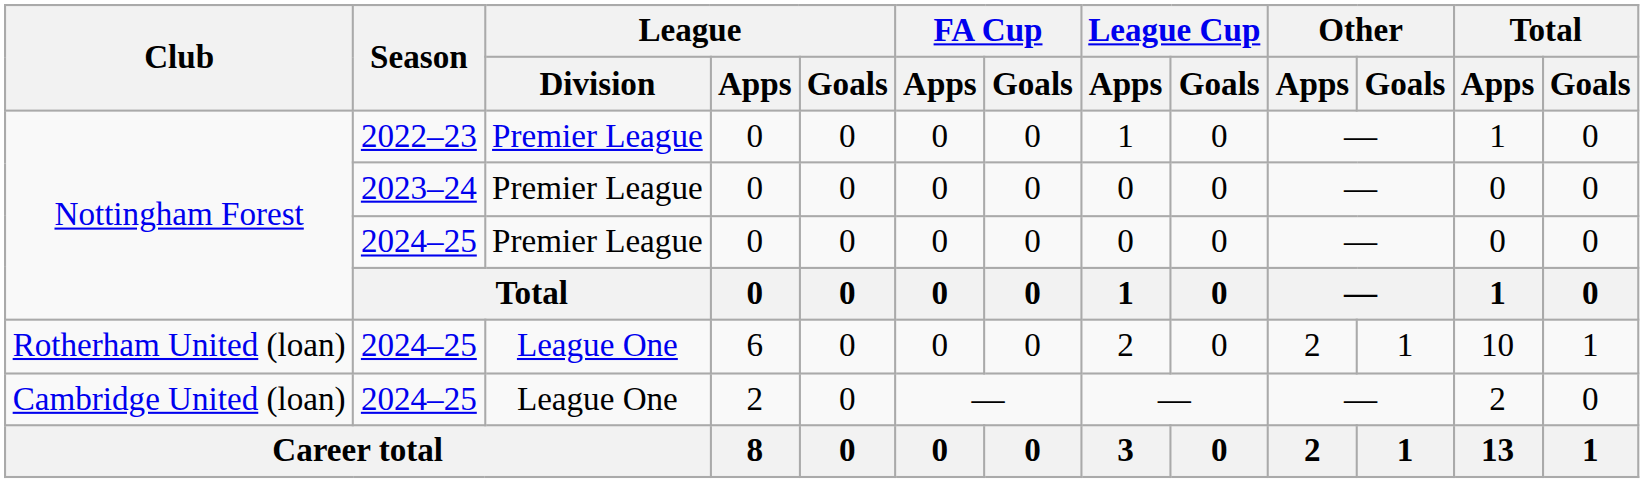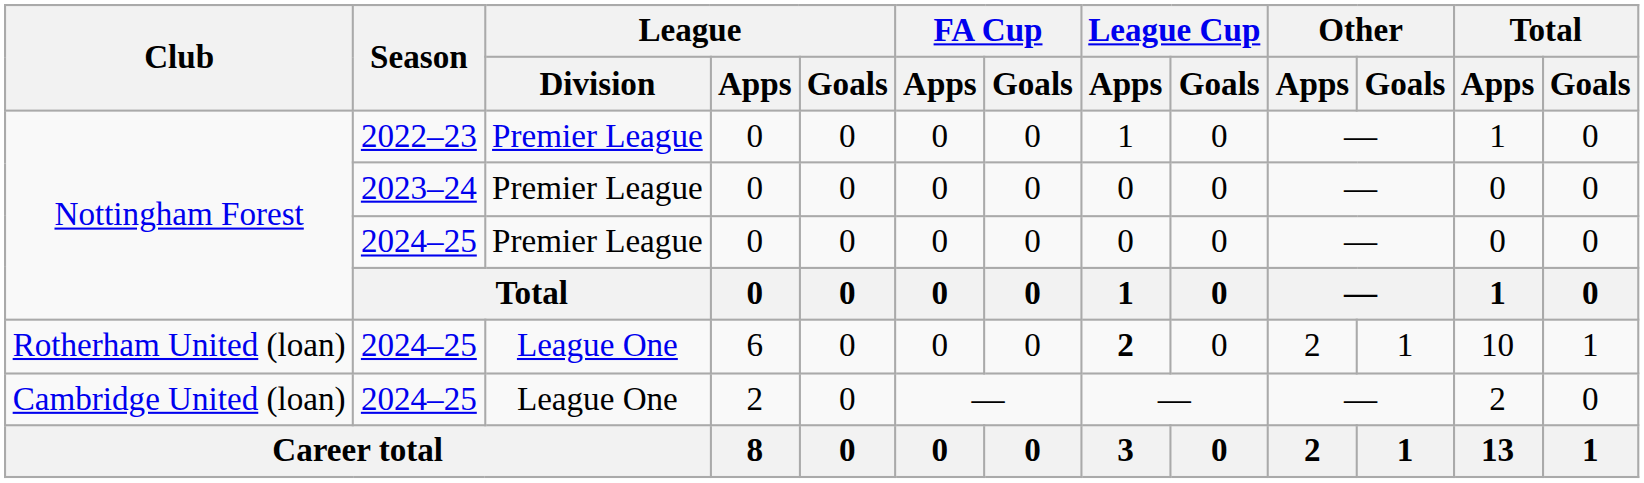(1126, 345) normal -> (1126, 345) bold
